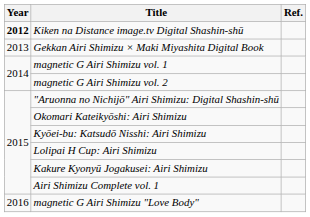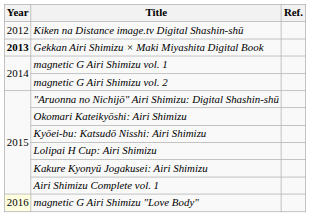(18, 30) bold -> (18, 30) normal
(18, 47) normal -> (18, 47) bold
(18, 202) no background -> (18, 202) lightyellow background
